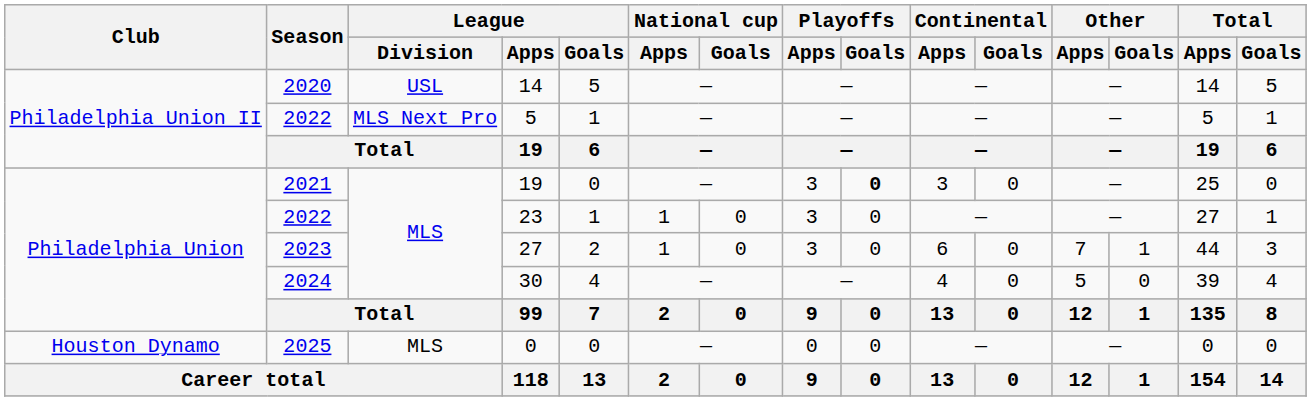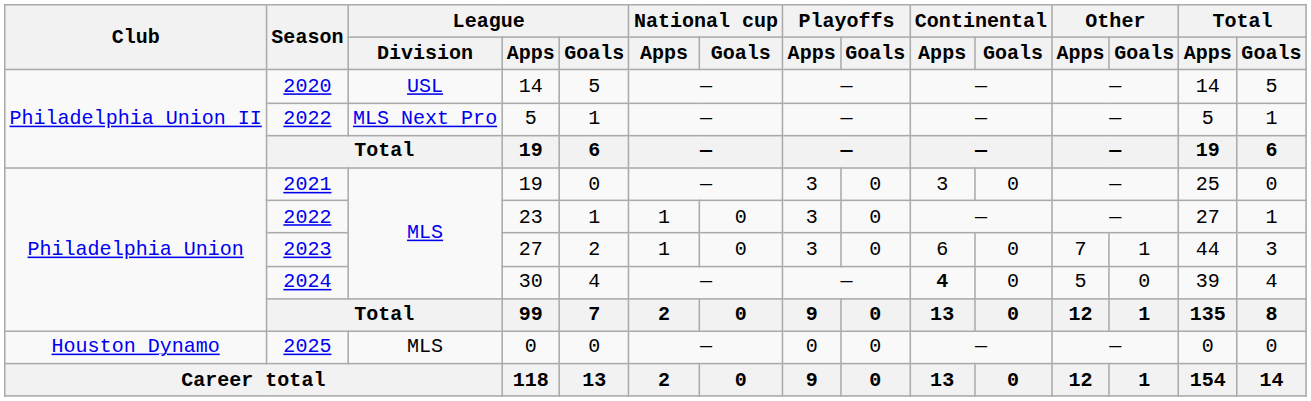(875, 184) bold -> (875, 184) normal
(942, 282) normal -> (942, 282) bold
